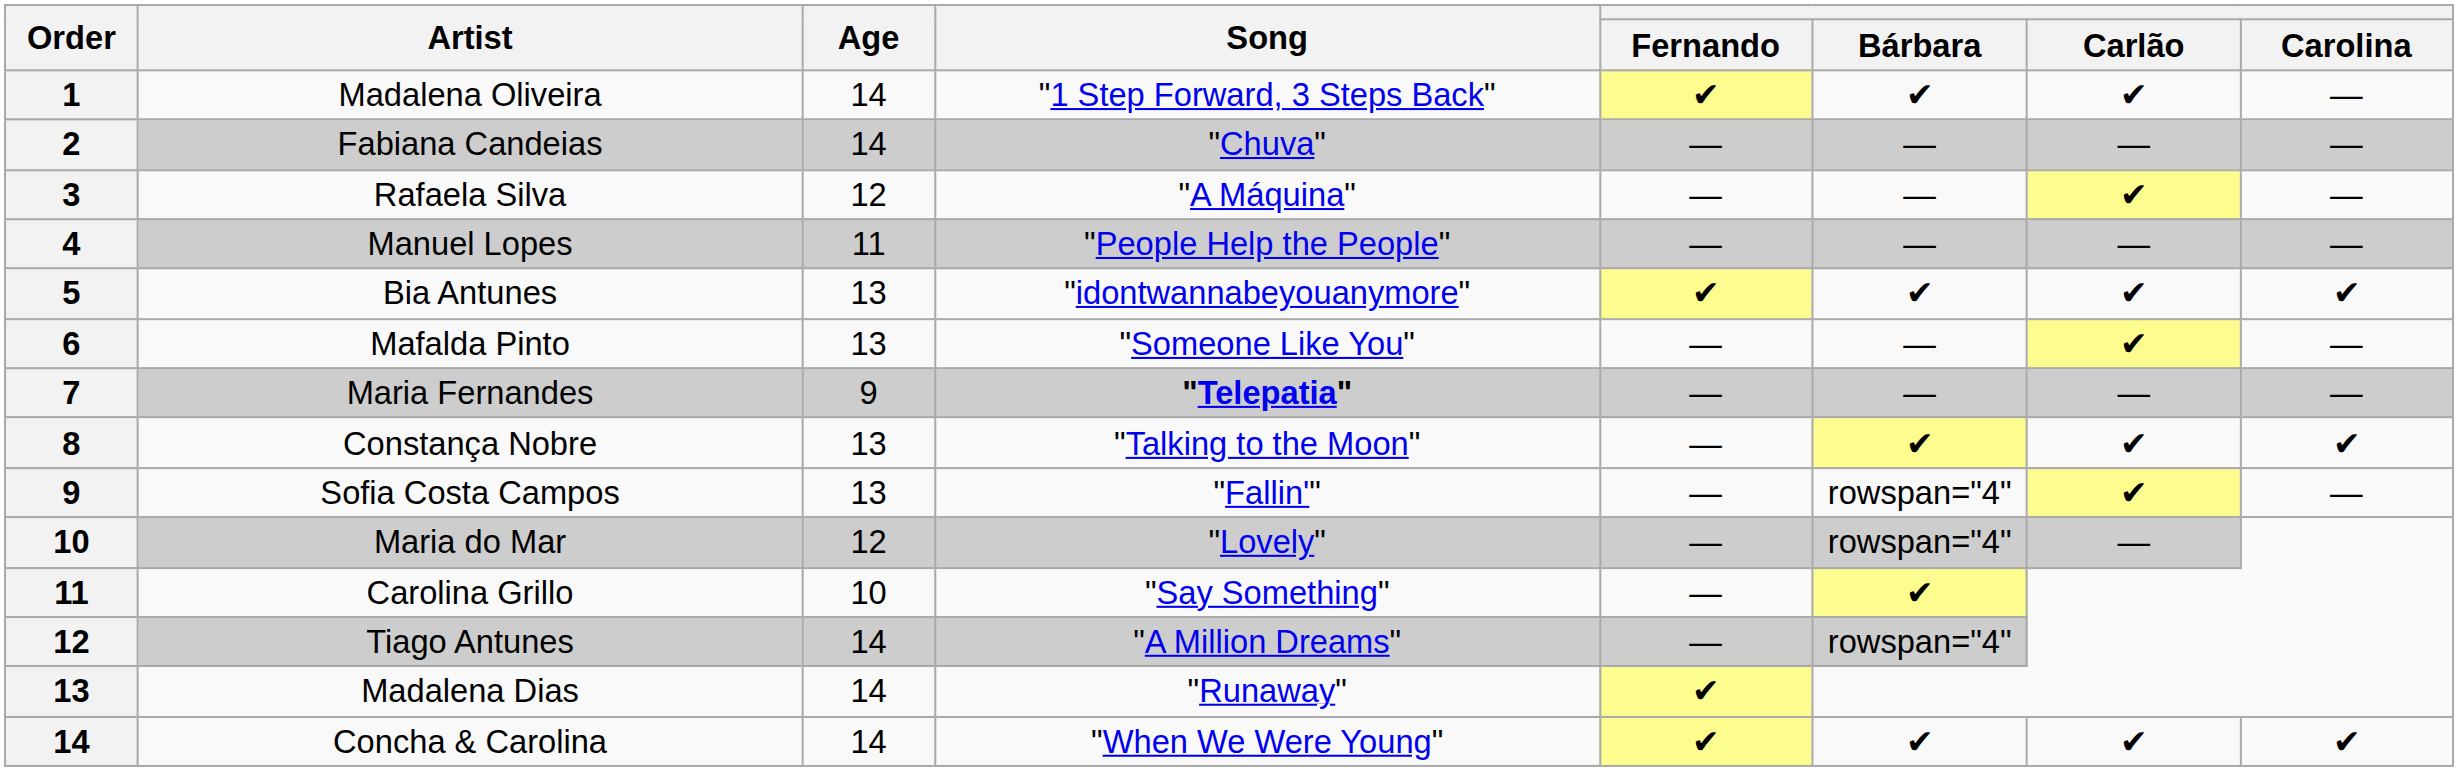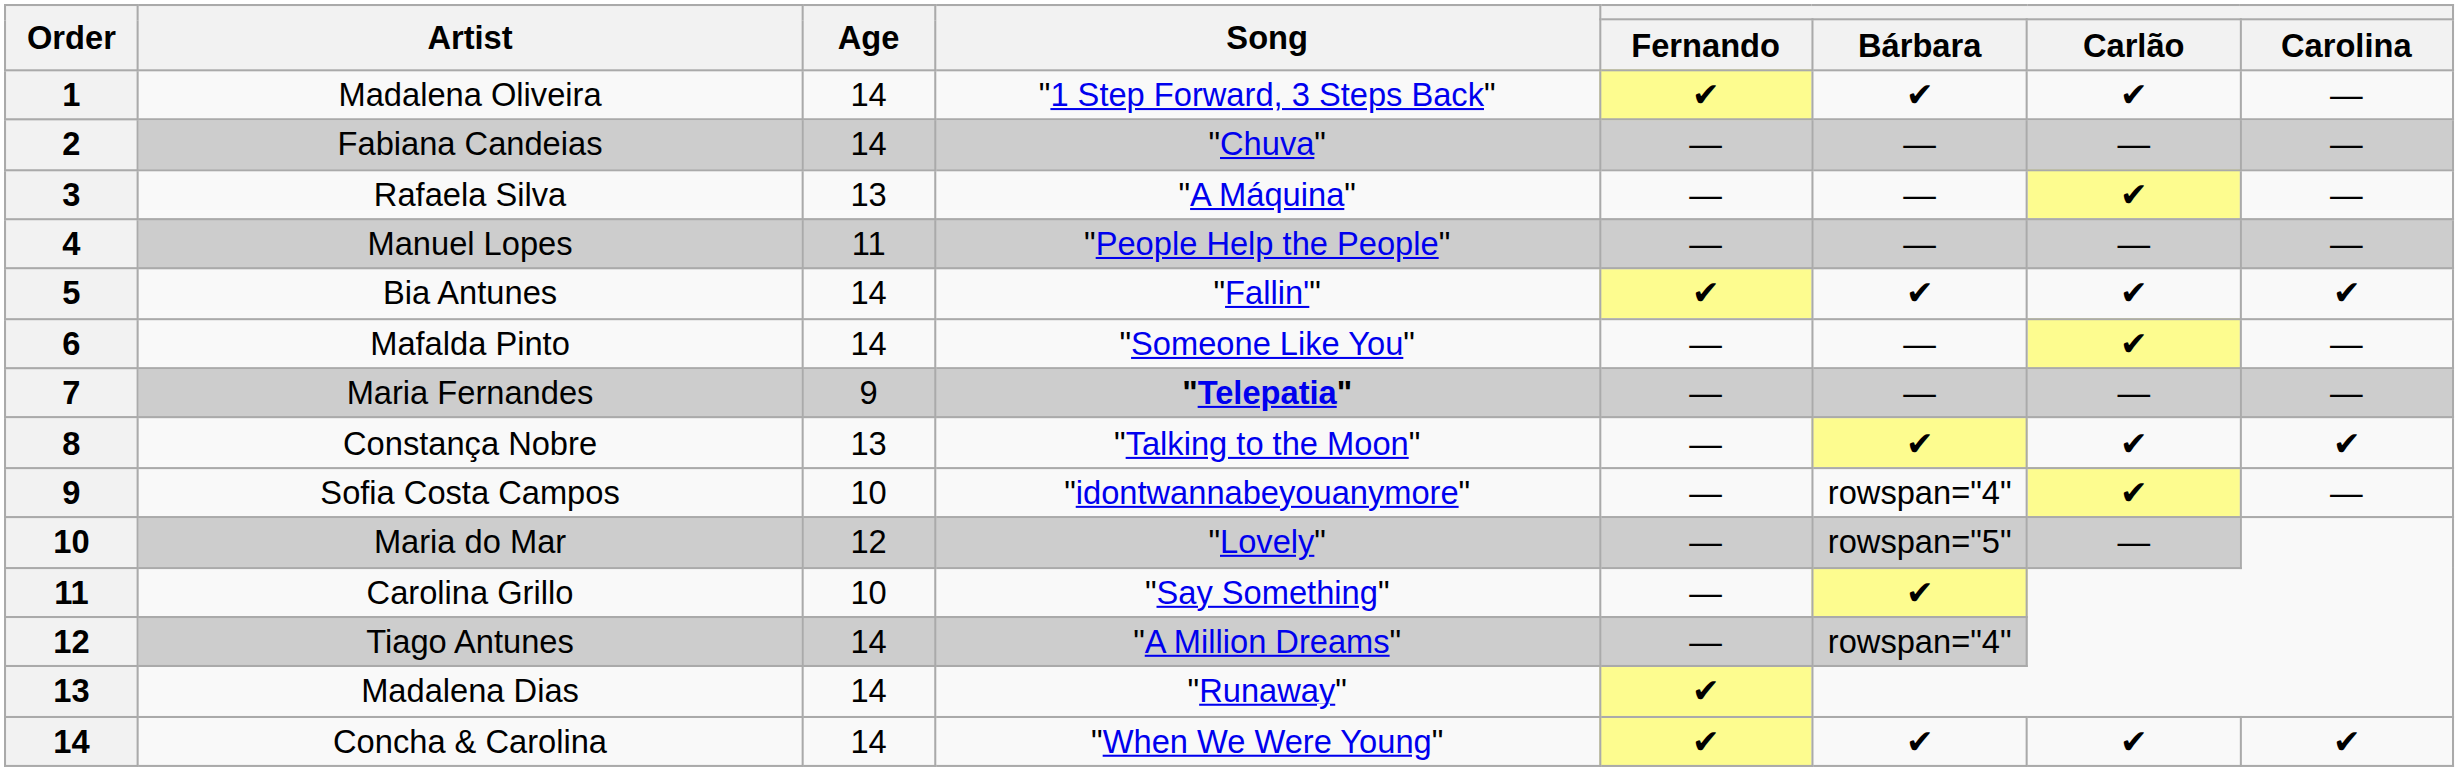(869, 194) 12 -> (869, 194) 13
(869, 294) 13 -> (869, 294) 14
(1267, 294) "idontwannabeyouanymore" -> (1267, 294) "Fallin'"
(869, 343) 13 -> (869, 343) 14
(869, 492) 13 -> (869, 492) 10
(1267, 492) "Fallin'" -> (1267, 492) "idontwannabeyouanymore"
(1920, 542) rowspan="4" -> (1920, 542) rowspan="5"
